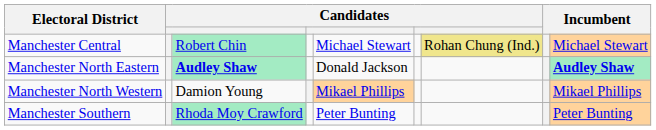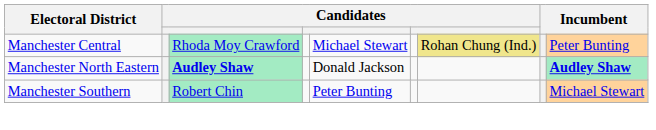(211, 45) Robert Chin -> (236, 45) Rhoda Moy Crawford
(600, 45) Michael Stewart -> (589, 45) Peter Bunting
- row: (85, 91)
(239, 113) Rhoda Moy Crawford -> (208, 91) Robert Chin
(593, 113) Peter Bunting -> (597, 91) Michael Stewart
